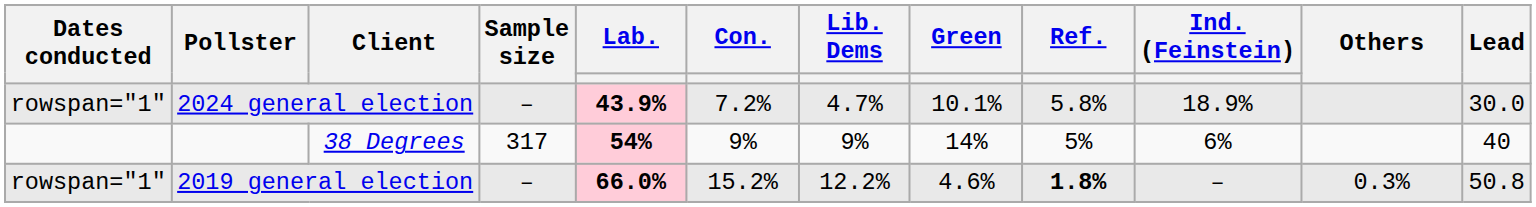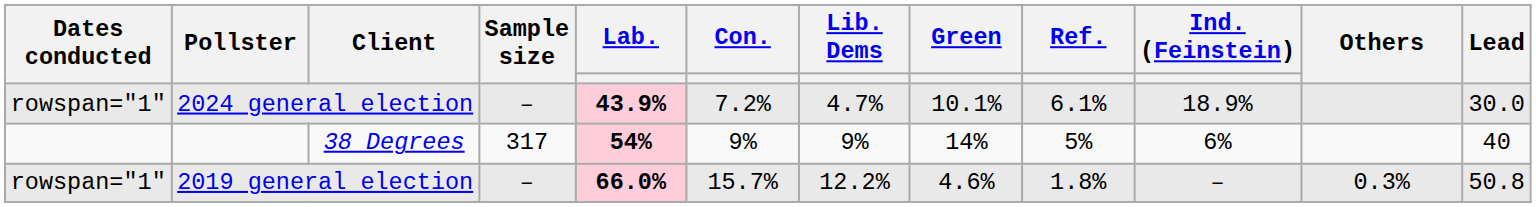(1078, 103) 5.8% -> (1078, 103) 6.1%
(743, 182) 15.2% -> (743, 182) 15.7%
(1078, 182) bold -> (1078, 182) normal
